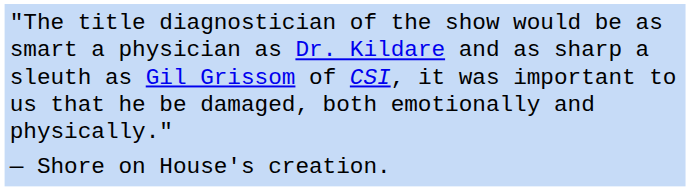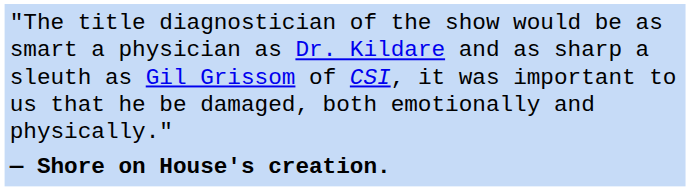(200, 167) normal -> (200, 167) bold
